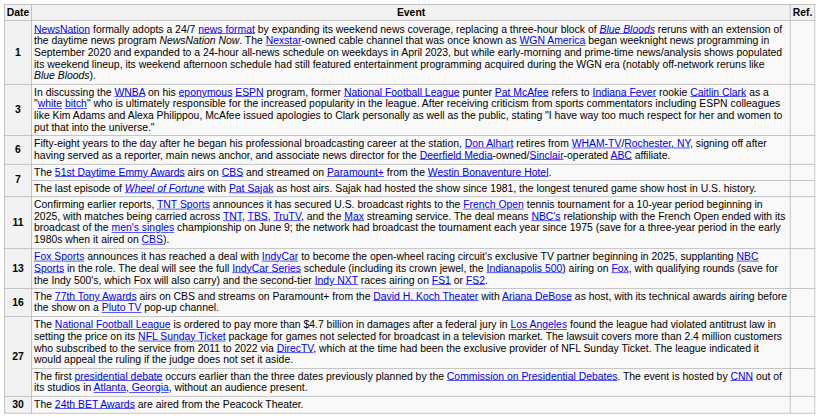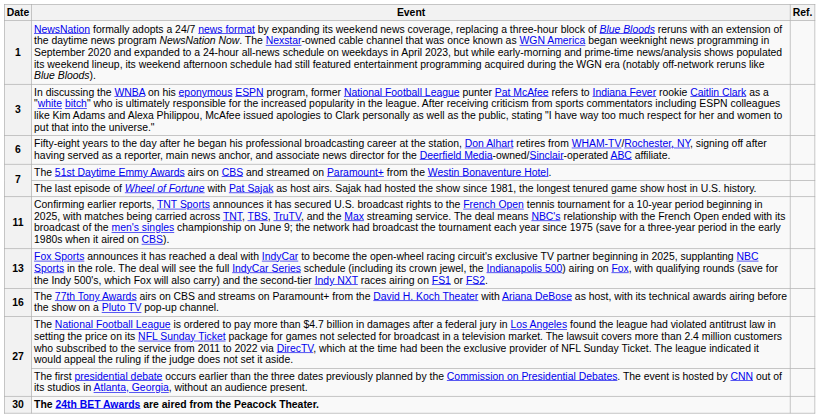(169, 404) normal -> (177, 404) bold
